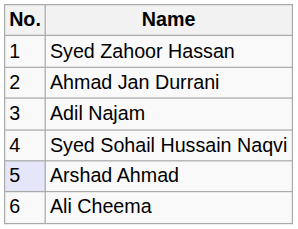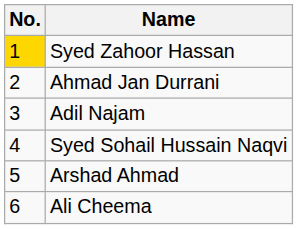(15, 51) no background -> (15, 51) gold background
(15, 176) lavender background -> (15, 176) no background
